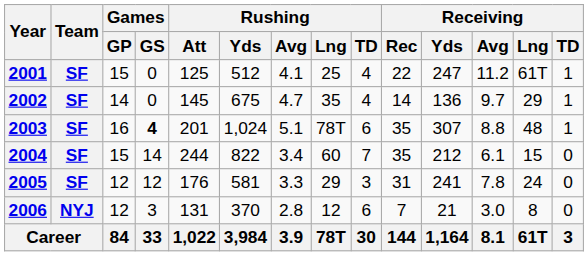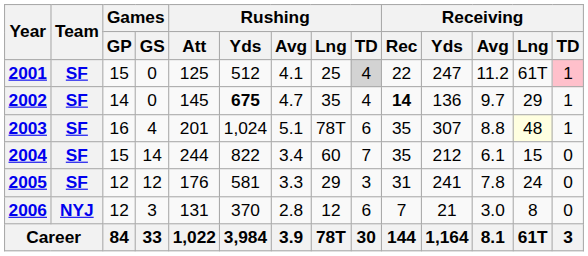(366, 73) no background -> (366, 73) lightgrey background
(568, 73) no background -> (568, 73) pink background
(245, 100) normal -> (245, 100) bold
(402, 100) normal -> (402, 100) bold
(152, 127) bold -> (152, 127) normal
(533, 127) no background -> (533, 127) lightyellow background
